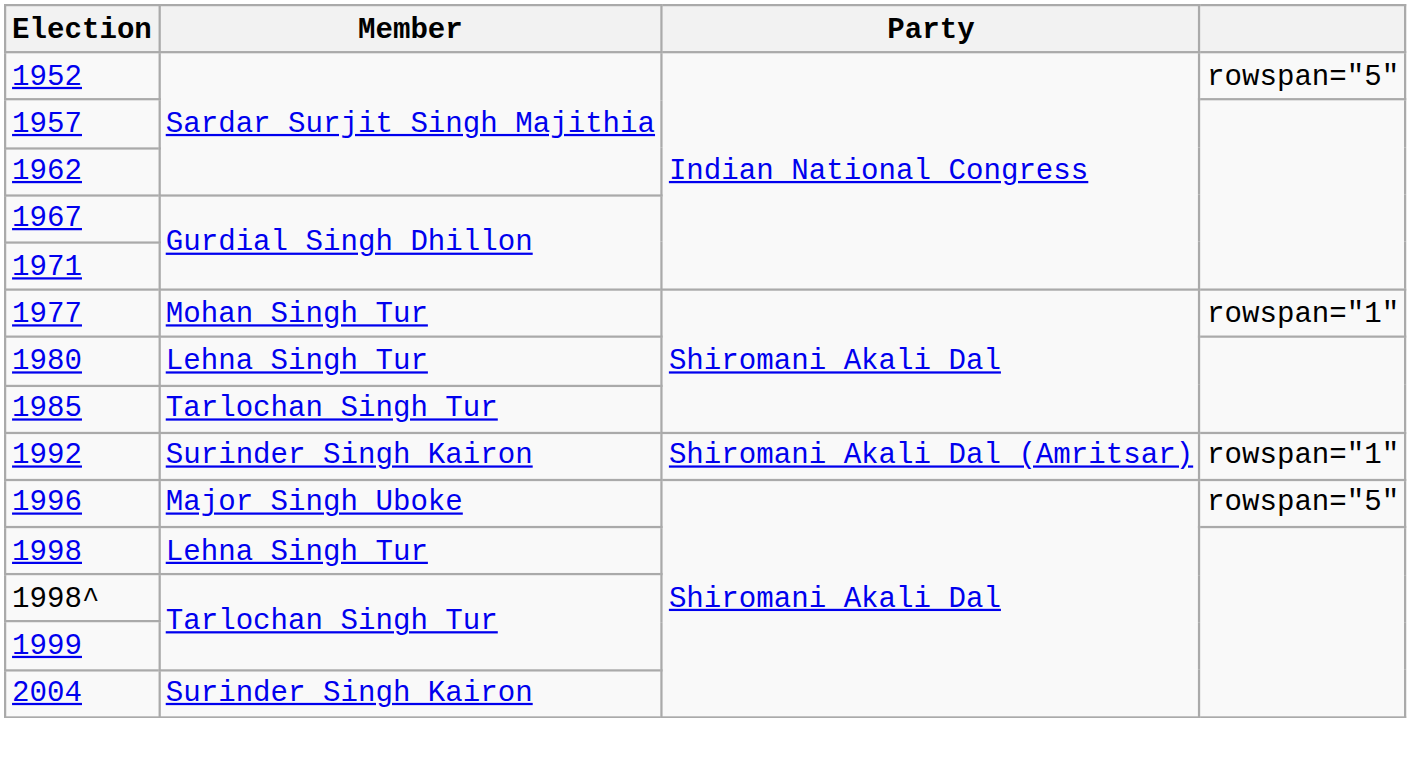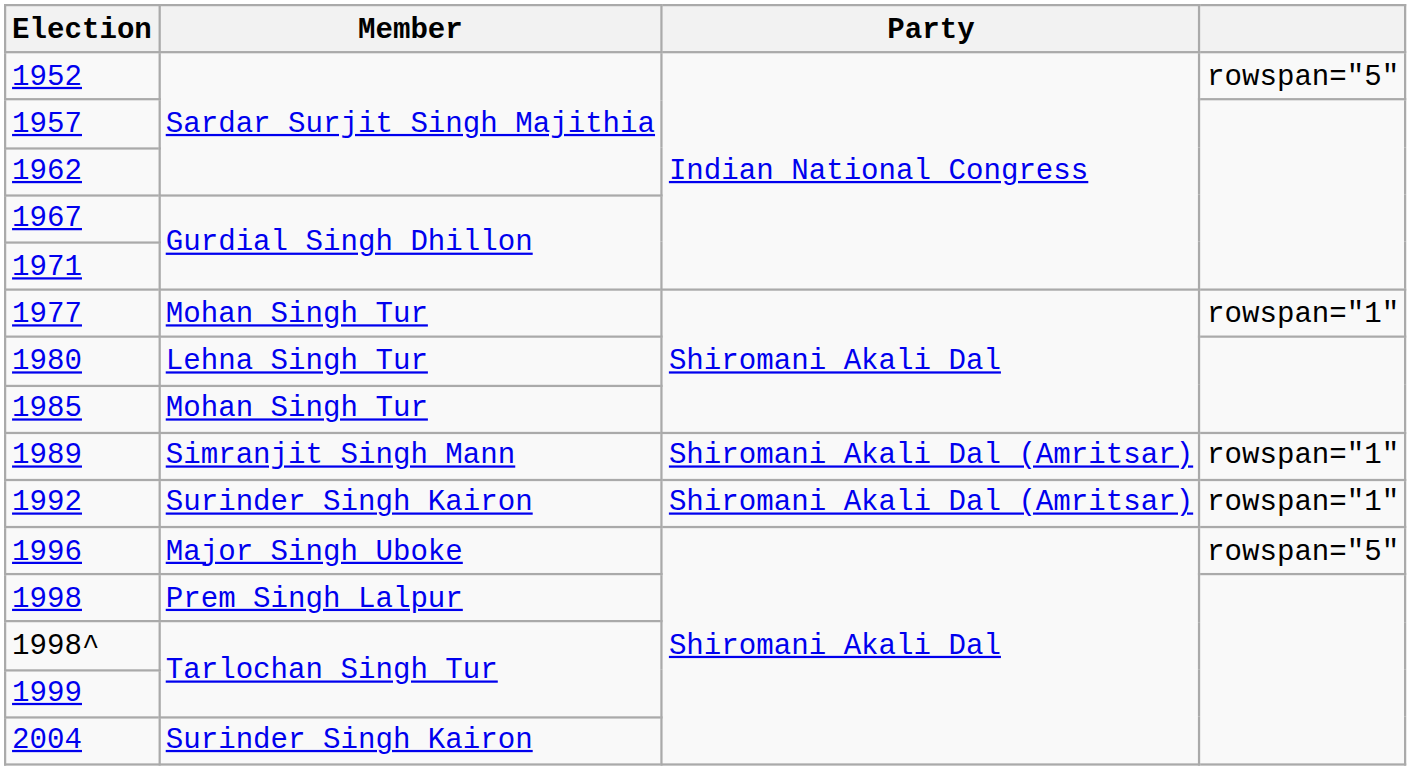(332, 409) Tarlochan Singh Tur -> (297, 409) Mohan Singh Tur
+ row: (47, 456)
(297, 551) Lehna Singh Tur -> (314, 598) Prem Singh Lalpur
